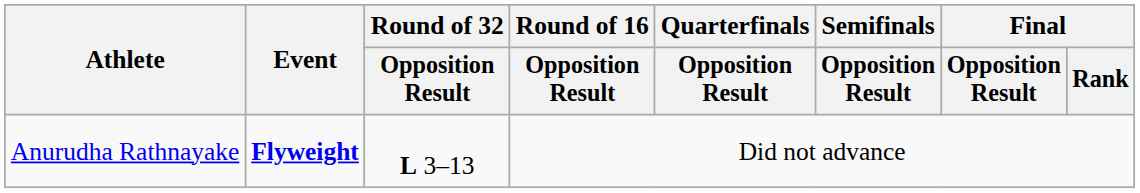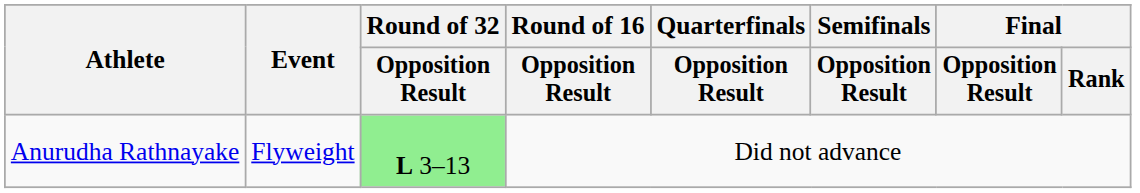(305, 151) bold -> (303, 151) normal
(437, 166) no background -> (433, 166) lightgreen background
